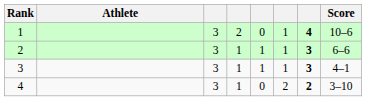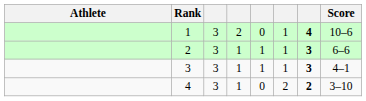columns swapped: (20, 13) <-> (120, 13)
